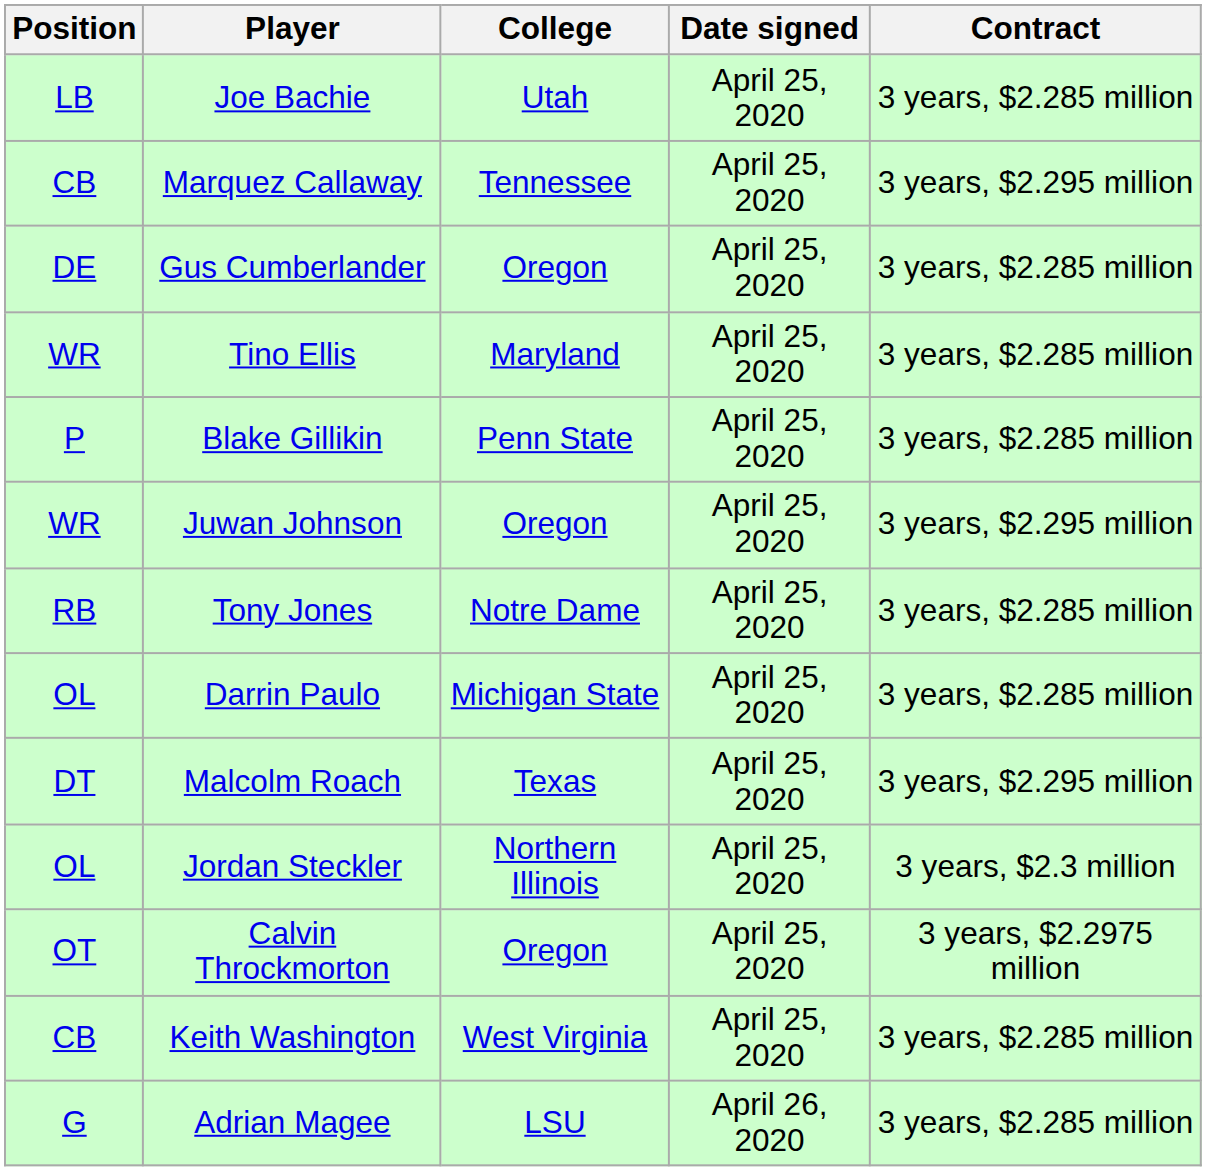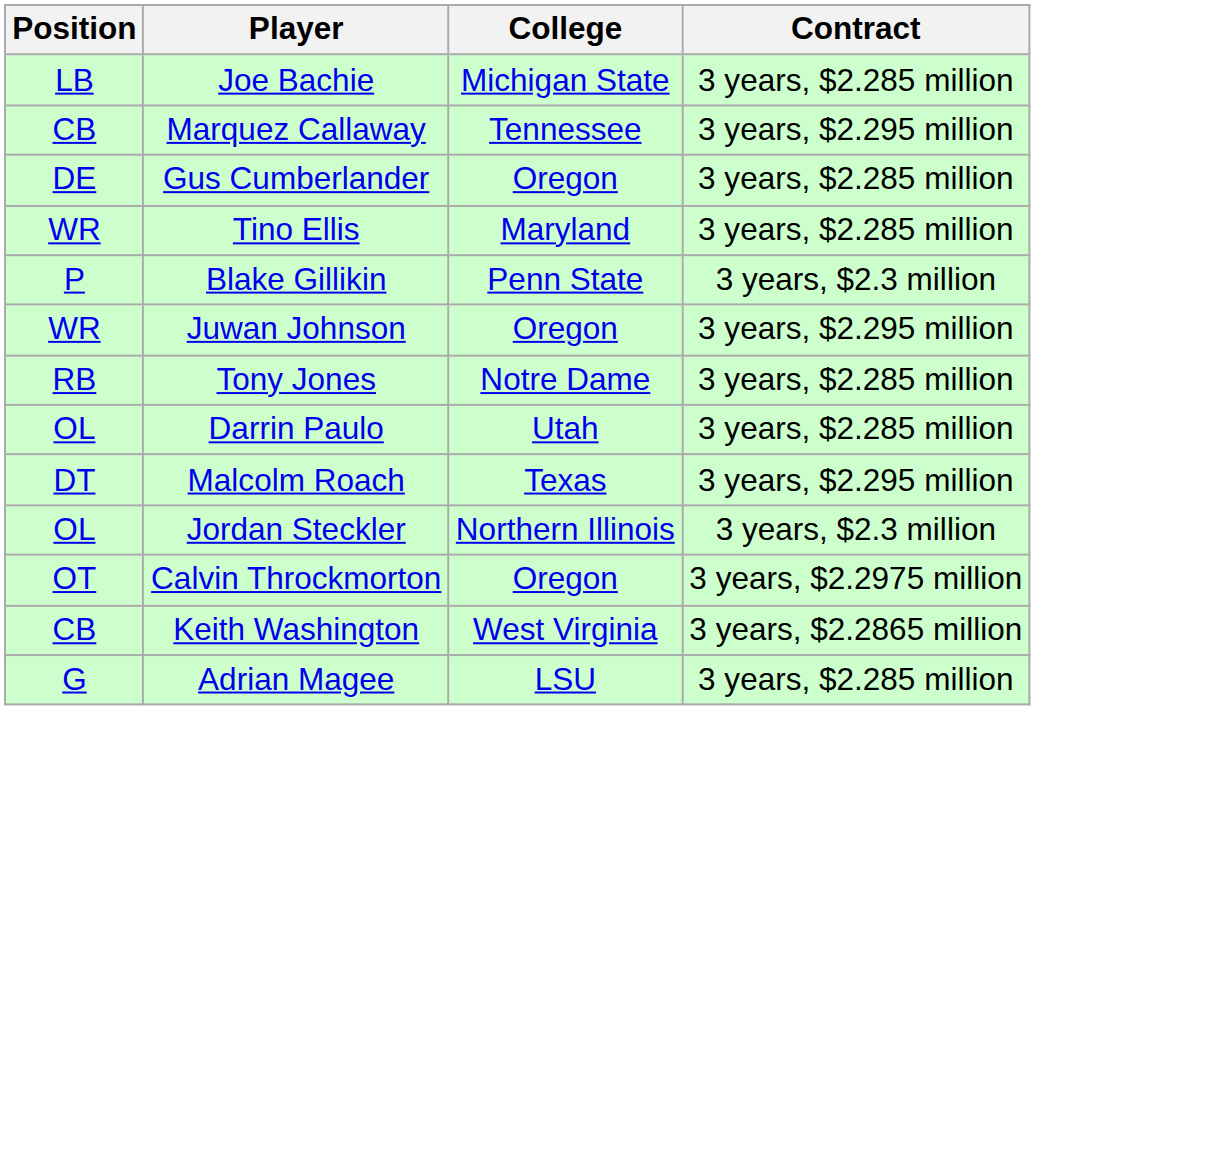- column: (770, 29)
(555, 97) Utah -> (565, 79) Michigan State
(1036, 439) 3 years, $2.285 million -> (856, 279) 3 years, $2.3 million
(555, 695) Michigan State -> (565, 429) Utah
(1036, 1037) 3 years, $2.285 million -> (856, 629) 3 years, $2.2865 million
